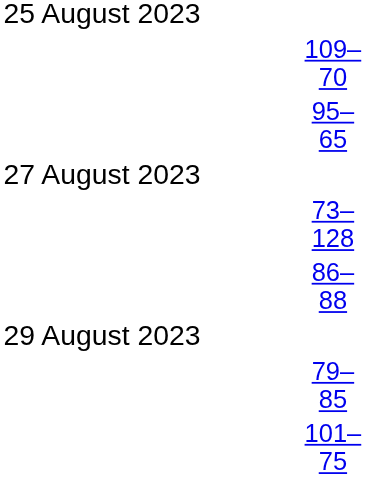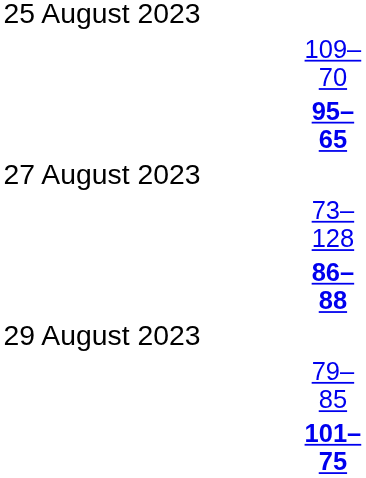(333, 125) normal -> (333, 125) bold
(333, 286) normal -> (333, 286) bold
(333, 447) normal -> (333, 447) bold
